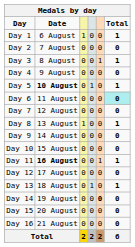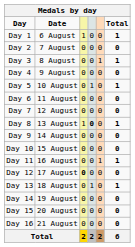(57, 86) bold -> (57, 86) normal
(117, 98) paleturquoise background -> (117, 98) no background
(92, 123) normal -> (92, 123) bold
(57, 161) bold -> (57, 161) normal
(84, 173) normal -> (84, 173) bold
(100, 198) bold -> (100, 198) normal
